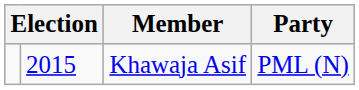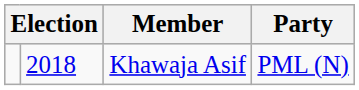(51, 63) 2015 -> (51, 63) 2018
